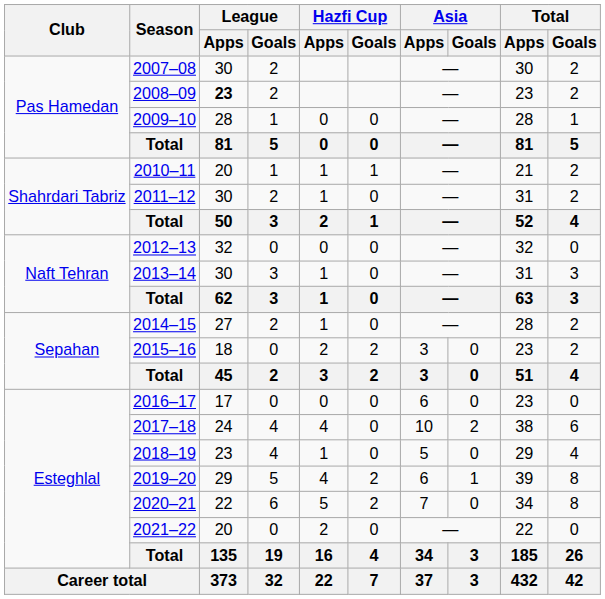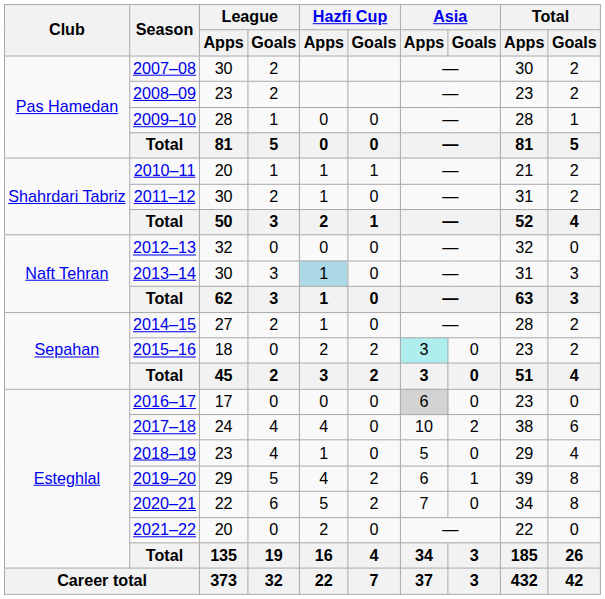(224, 94) bold -> (224, 94) normal
(324, 273) no background -> (324, 273) lightblue background
(424, 350) no background -> (424, 350) paleturquoise background
(424, 401) no background -> (424, 401) lightgrey background
